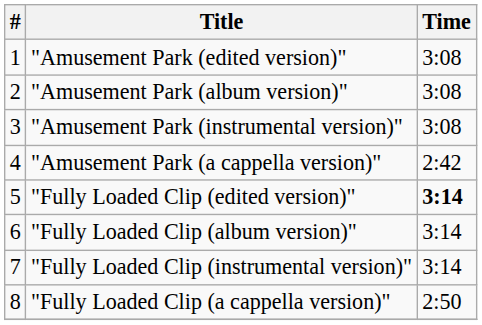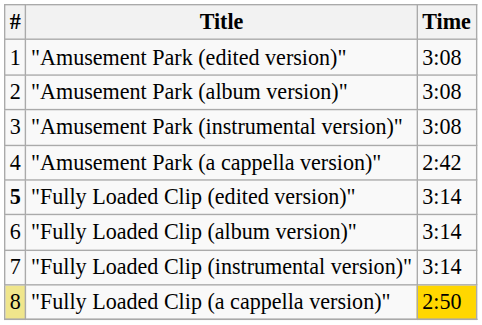(15, 197) normal -> (15, 197) bold
(442, 197) bold -> (442, 197) normal
(15, 302) no background -> (15, 302) khaki background
(442, 302) no background -> (442, 302) gold background
